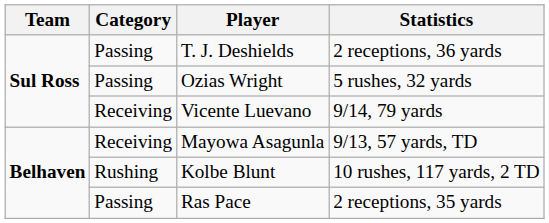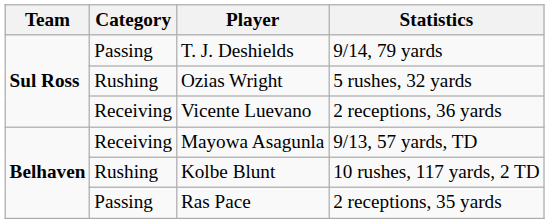(417, 50) 2 receptions, 36 yards -> (388, 50) 9/14, 79 yards
(124, 80) Passing -> (126, 80) Rushing
(388, 111) 9/14, 79 yards -> (417, 111) 2 receptions, 36 yards
